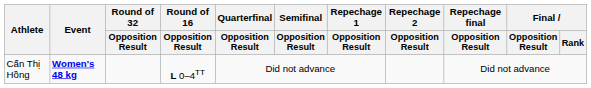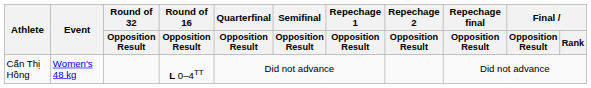(73, 69) bold -> (73, 69) normal
